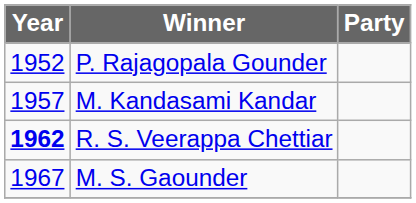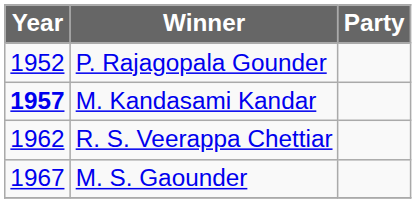(37, 100) normal -> (37, 100) bold
(37, 139) bold -> (37, 139) normal
